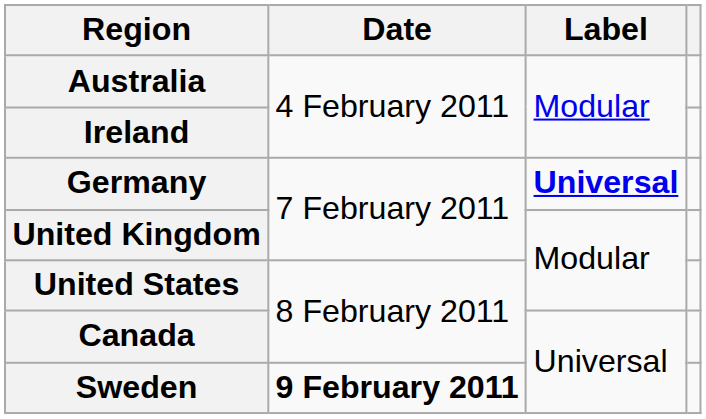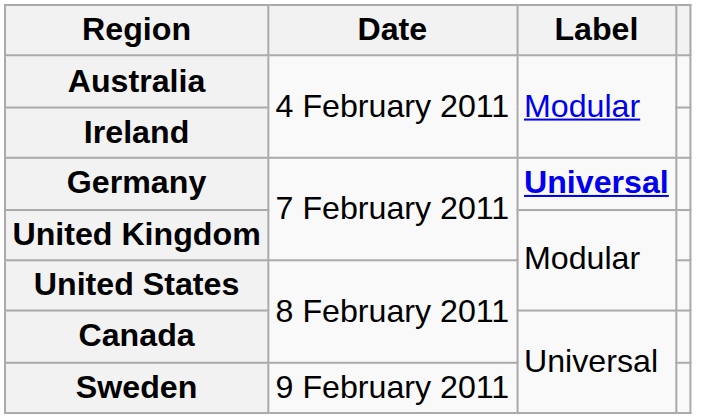(397, 387) bold -> (392, 387) normal
